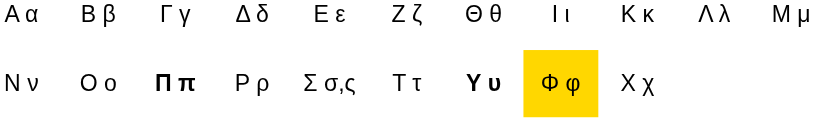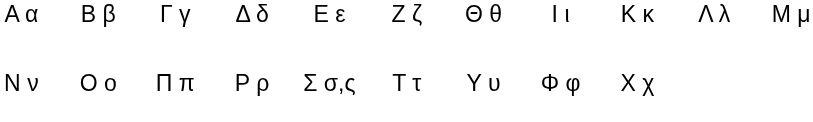(175, 83) bold -> (175, 83) normal
(484, 83) bold -> (484, 83) normal
(561, 83) gold background -> (561, 83) no background
